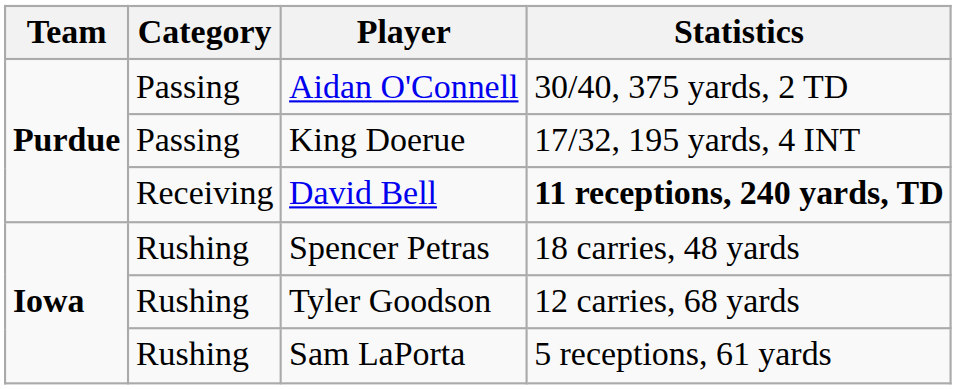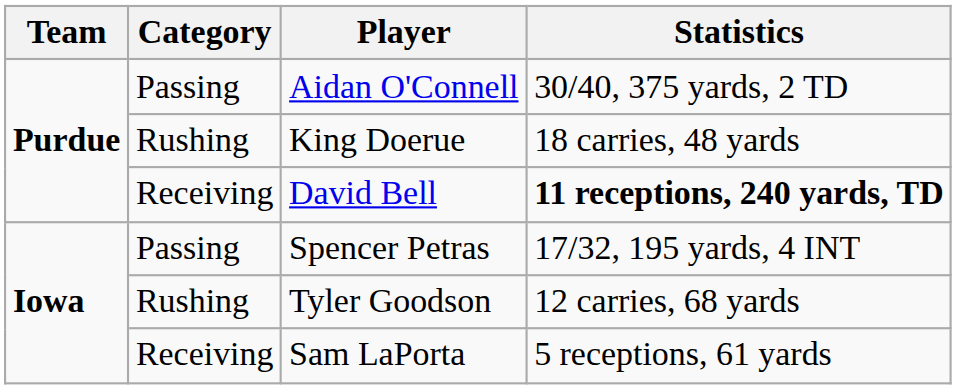(188, 139) Passing -> (192, 139) Rushing
(697, 139) 17/32, 195 yards, 4 INT -> (667, 139) 18 carries, 48 yards
(192, 247) Rushing -> (188, 247) Passing
(667, 247) 18 carries, 48 yards -> (697, 247) 17/32, 195 yards, 4 INT
(192, 355) Rushing -> (205, 355) Receiving
